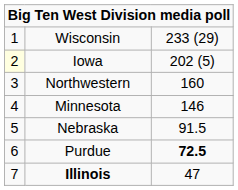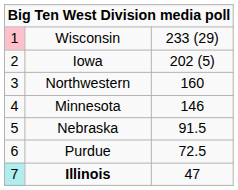(14, 38) no background -> (14, 38) pink background
(14, 61) lightyellow background -> (14, 61) no background
(192, 151) bold -> (192, 151) normal
(14, 174) no background -> (14, 174) paleturquoise background
